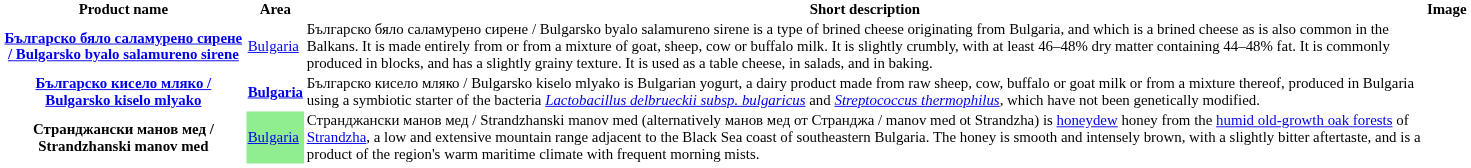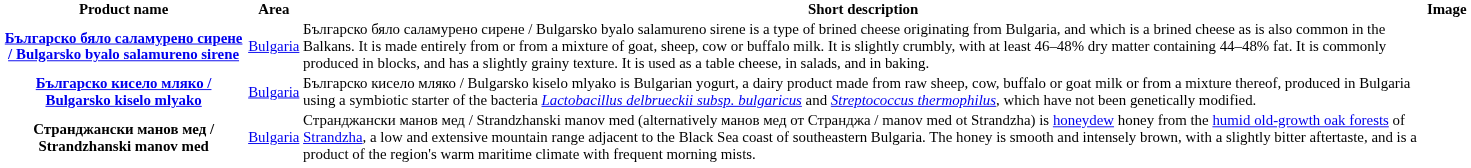(275, 91) bold -> (274, 91) normal
(273, 137) lightgreen background -> (274, 137) no background
